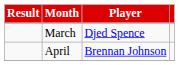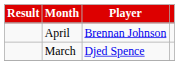rows swapped: (60, 32) <-> (57, 51)
